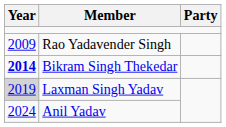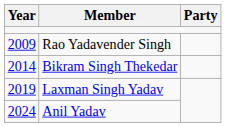(22, 66) bold -> (22, 66) normal
(22, 89) lightgrey background -> (22, 89) no background
